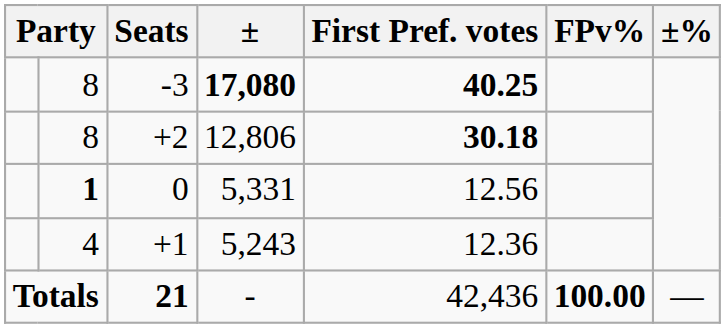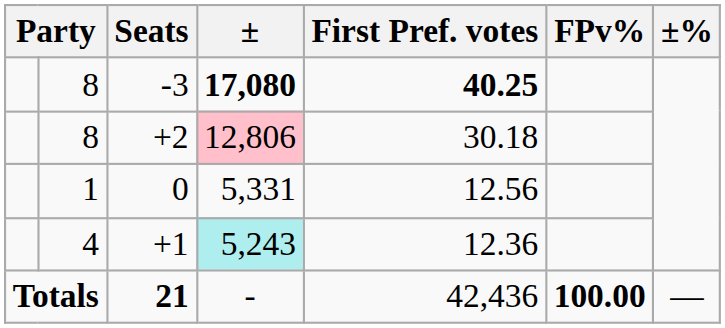(250, 137) no background -> (250, 137) pink background
(501, 137) bold -> (501, 137) normal
(91, 190) bold -> (91, 190) normal
(258, 243) no background -> (258, 243) paleturquoise background
